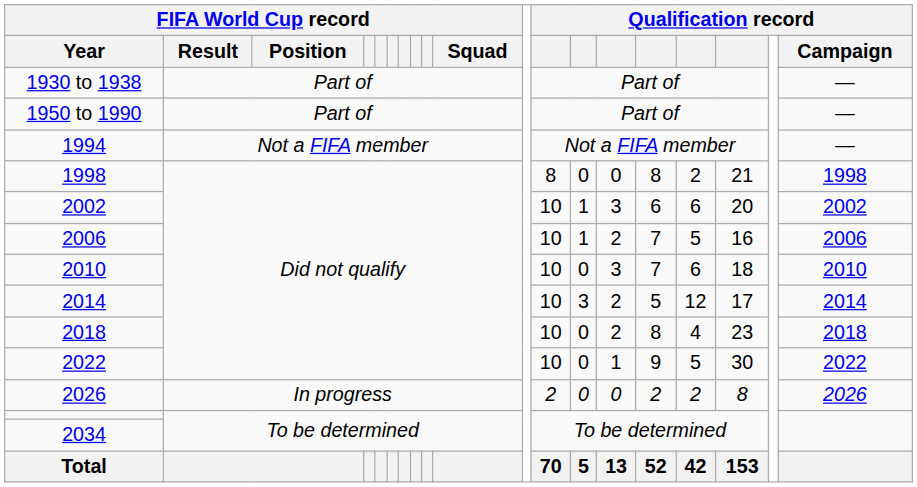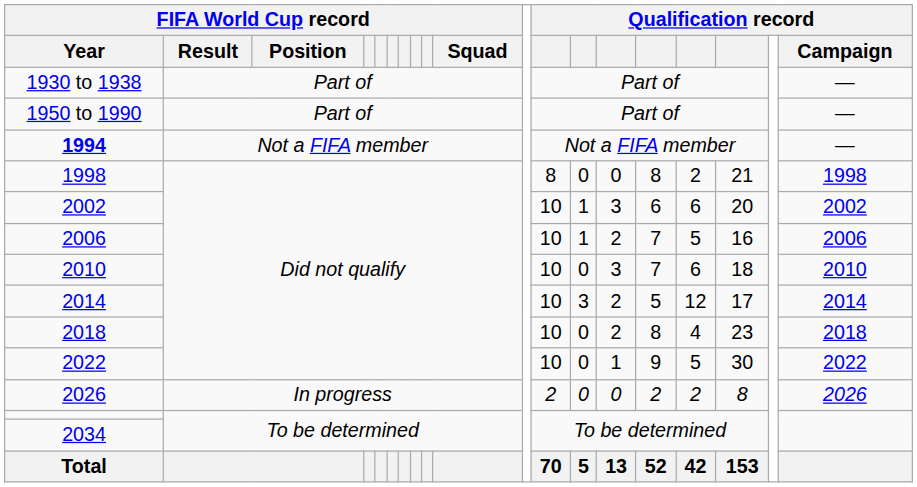(84, 144) normal -> (84, 144) bold
